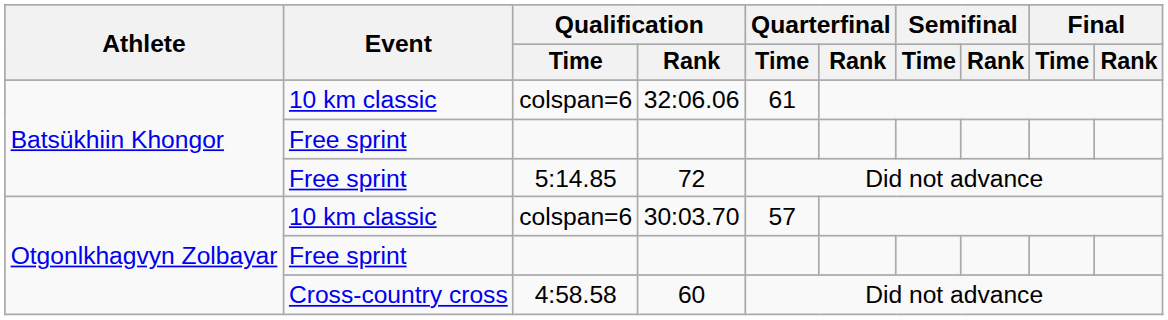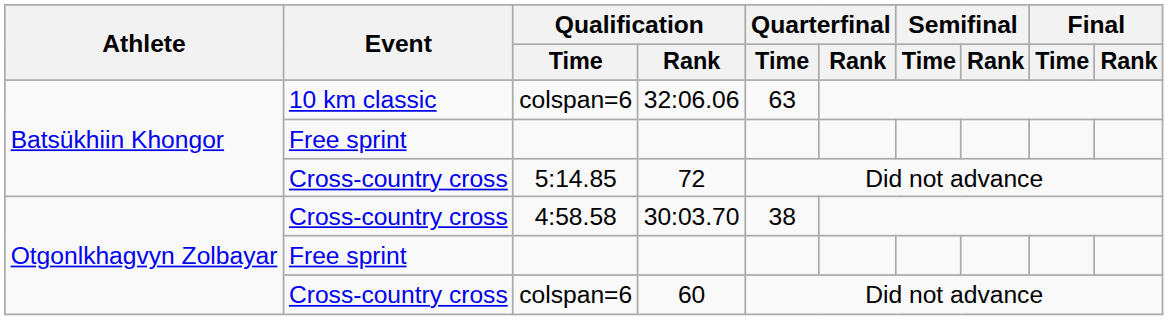(782, 100) 61 -> (782, 100) 63
(348, 178) Free sprint -> (398, 178) Cross-country cross
(363, 217) 10 km classic -> (398, 217) Cross-country cross
(576, 217) colspan=6 -> (576, 217) 4:58.58
(782, 217) 57 -> (782, 217) 38
(576, 295) 4:58.58 -> (576, 295) colspan=6
